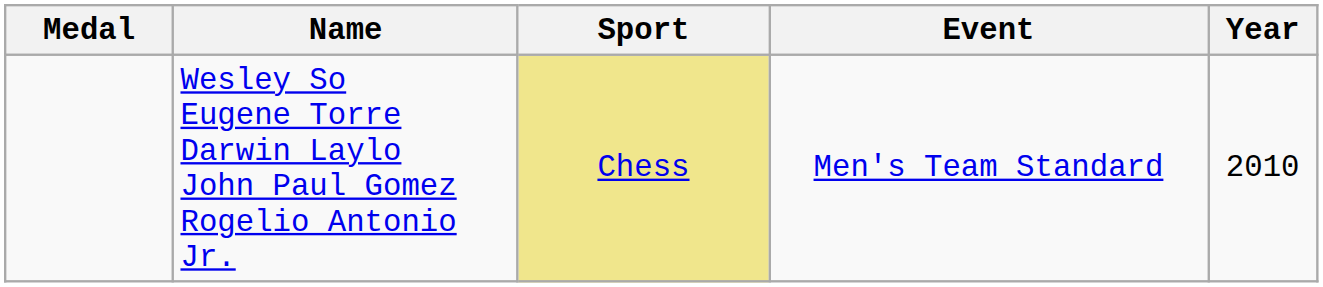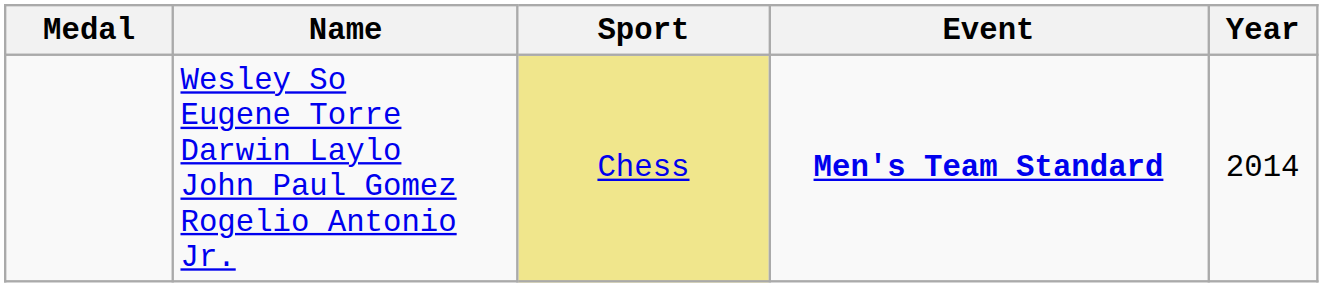(988, 169) normal -> (988, 169) bold
(1263, 169) 2010 -> (1263, 169) 2014
